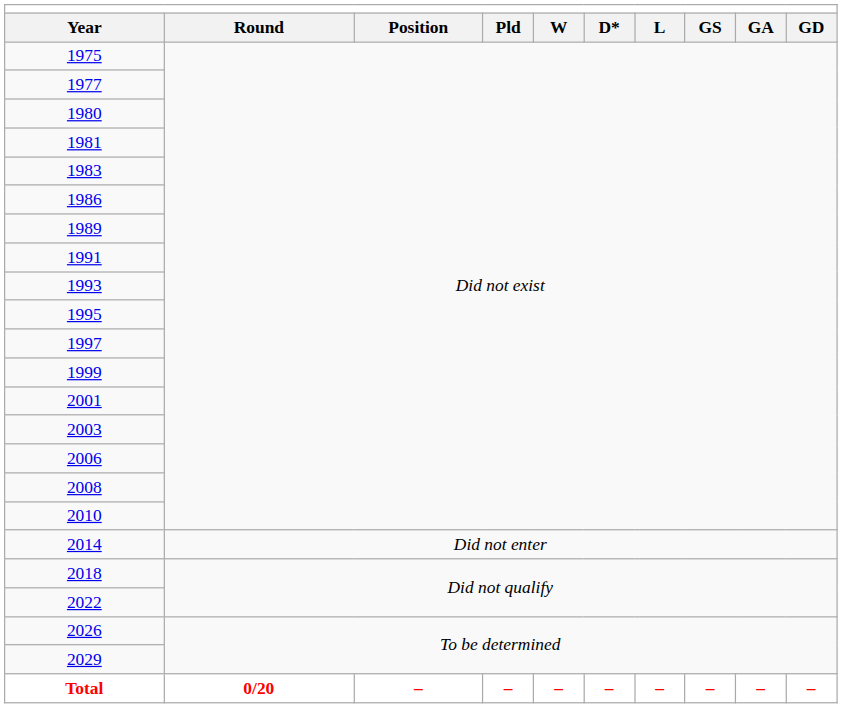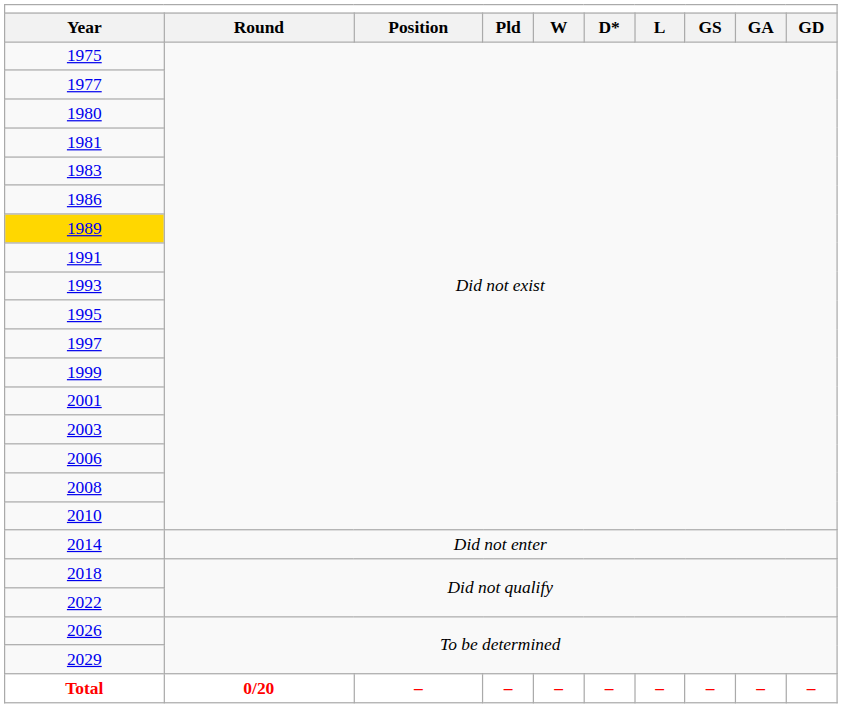(84, 228) no background -> (84, 228) gold background
